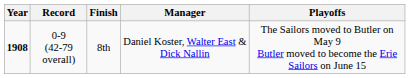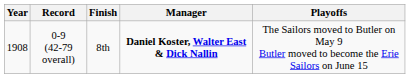(17, 47) bold -> (17, 47) normal
(185, 47) normal -> (186, 47) bold
